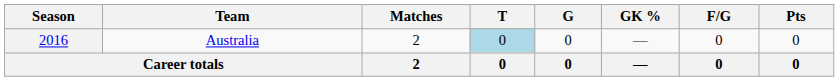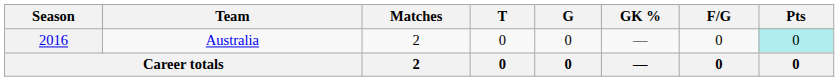(502, 40) lightblue background -> (502, 40) no background
(796, 40) no background -> (796, 40) paleturquoise background
